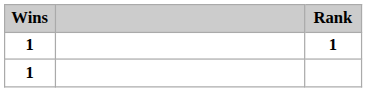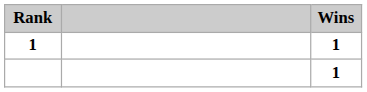columns swapped: (333, 17) <-> (30, 17)
